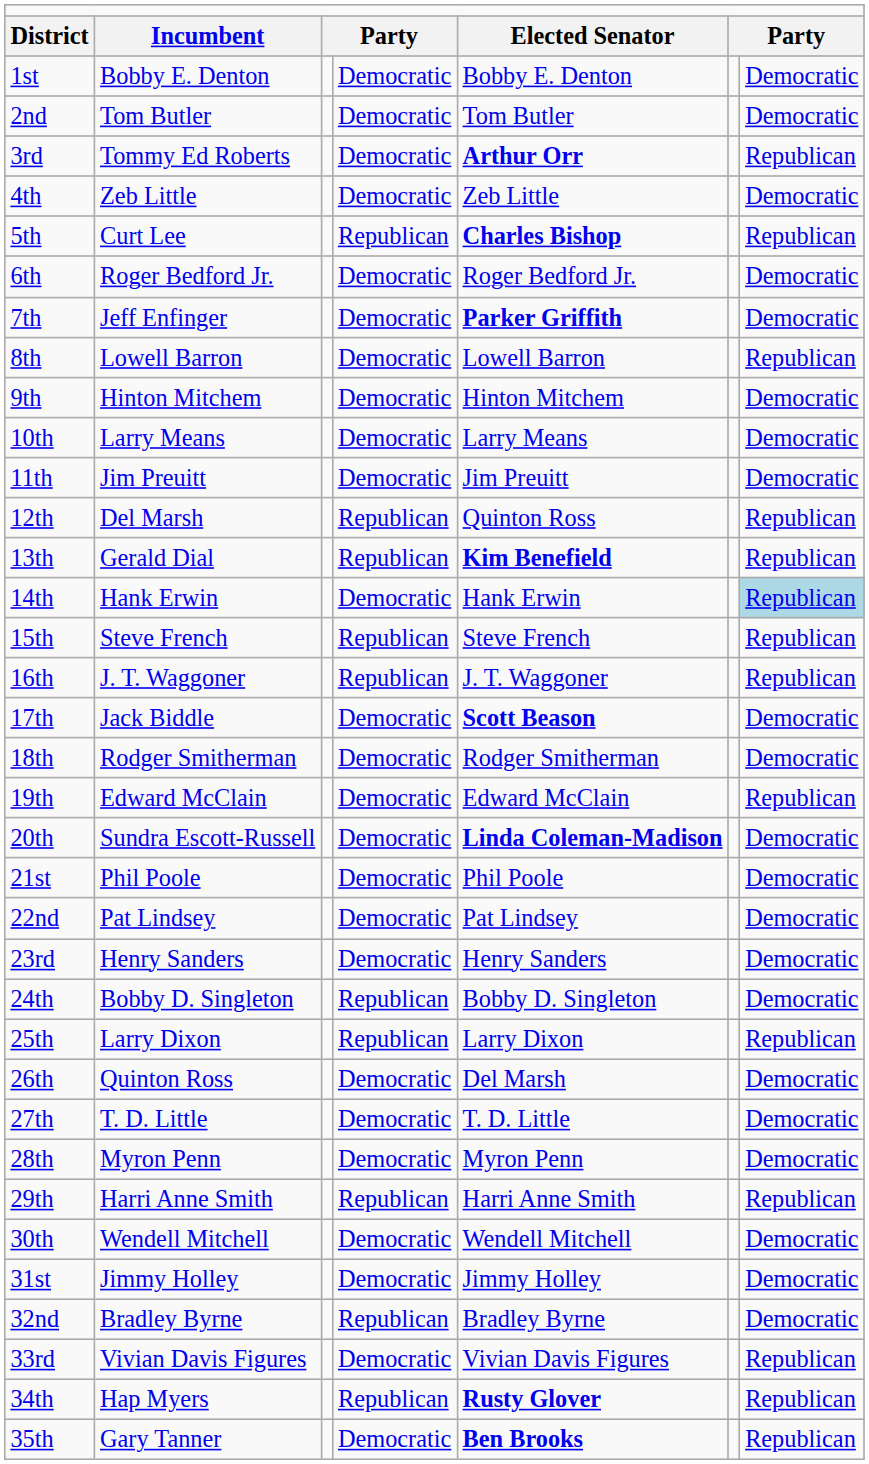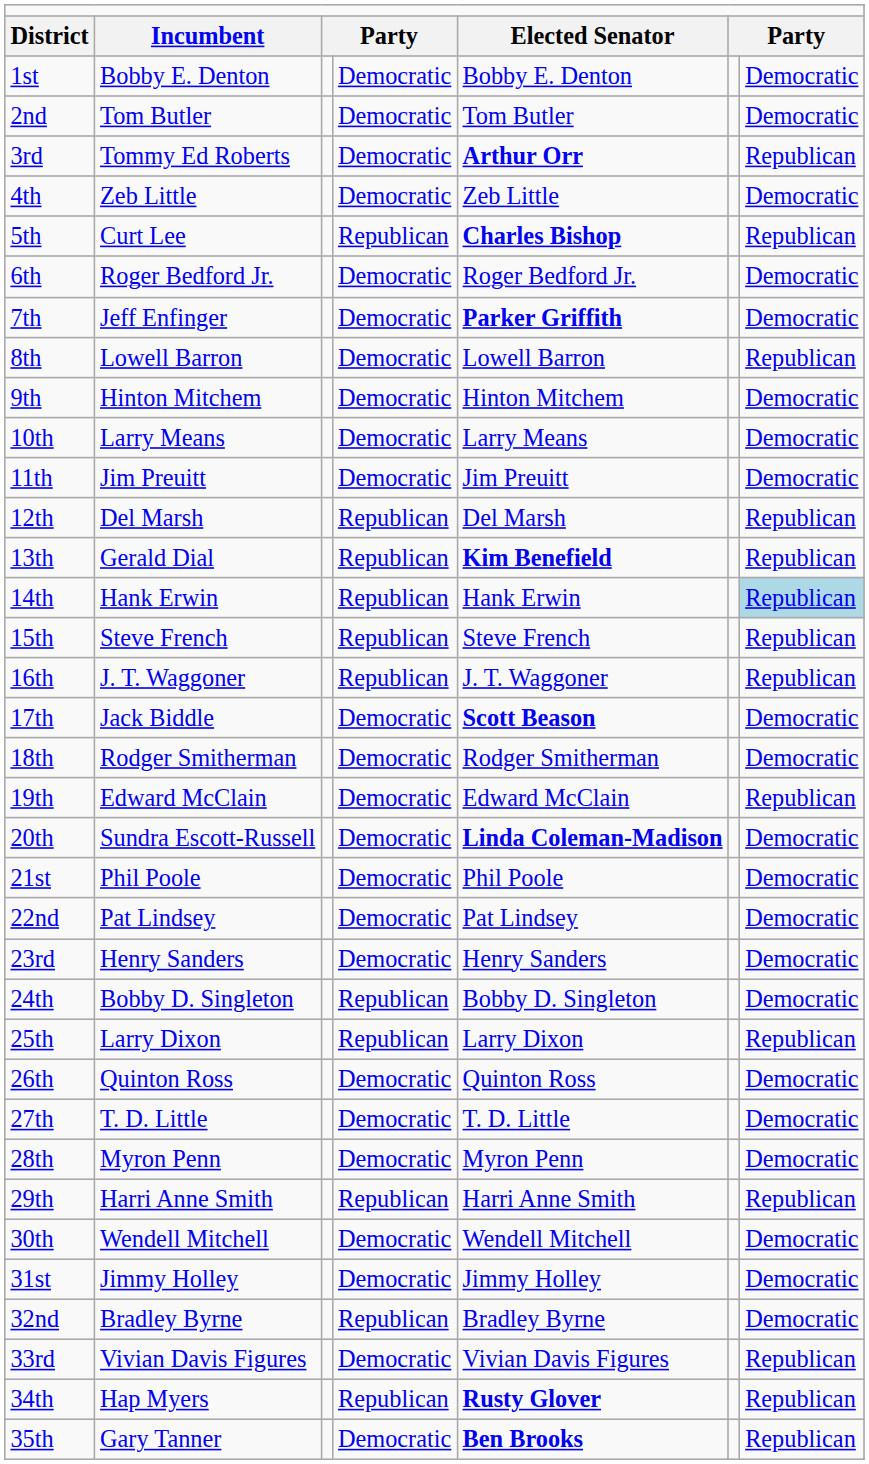(529, 517) Quinton Ross -> (514, 517) Del Marsh
(395, 597) Democratic -> (393, 597) Republican
(514, 1078) Del Marsh -> (529, 1078) Quinton Ross
